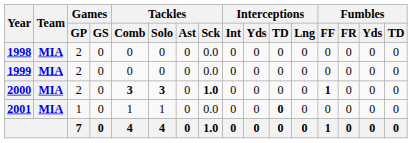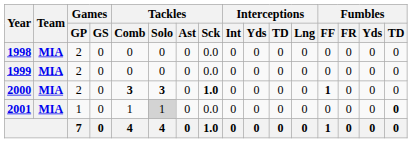(162, 109) no background -> (162, 109) lightgrey background
(280, 109) bold -> (280, 109) normal
(396, 109) normal -> (396, 109) bold
